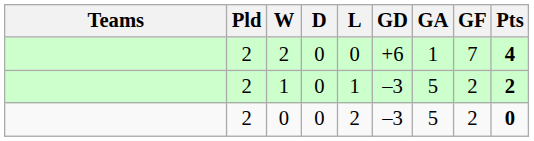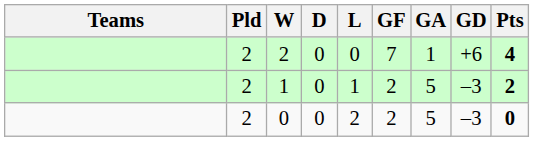columns swapped: (472, 20) <-> (393, 20)
